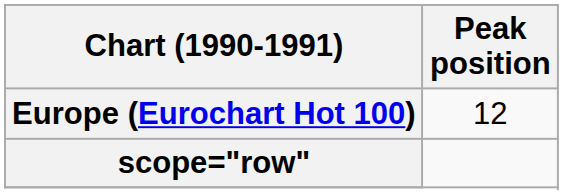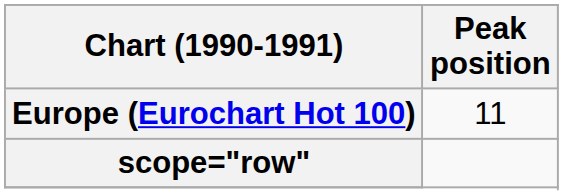(490, 113) 12 -> (490, 113) 11
